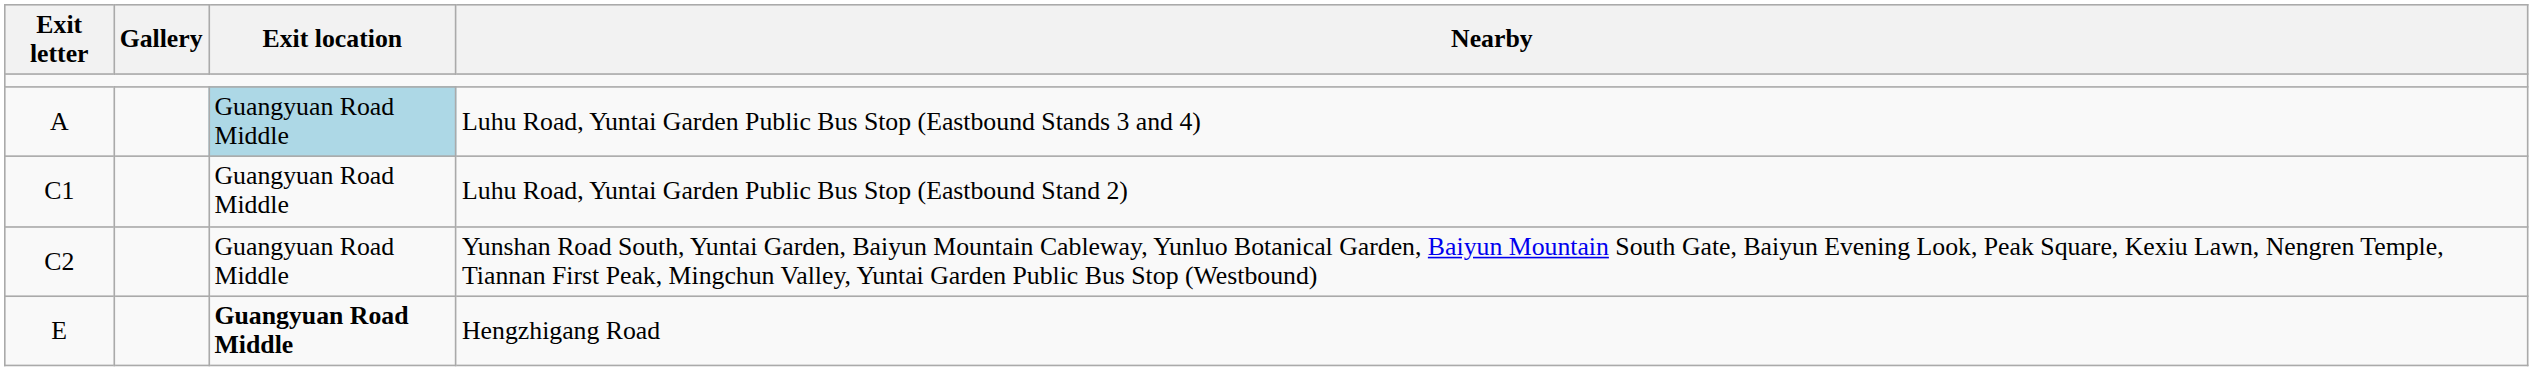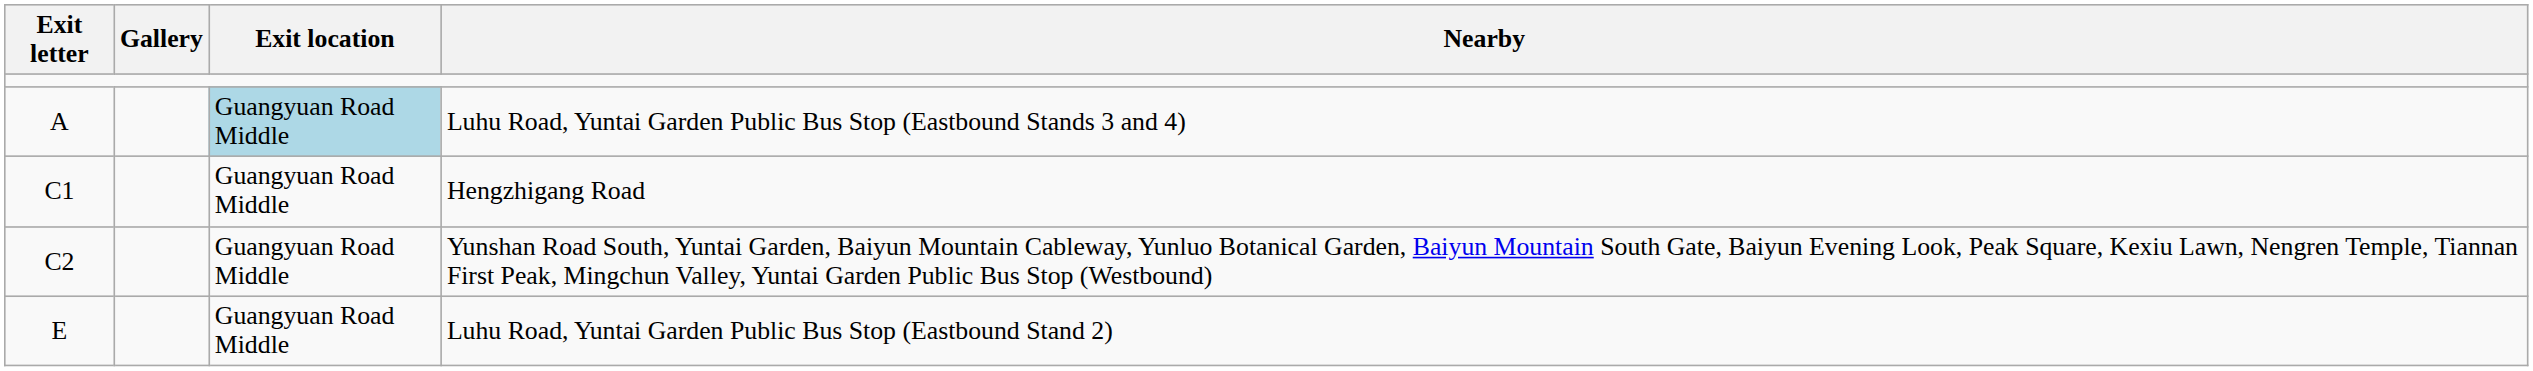(795, 190) Luhu Road, Yuntai Garden Public Bus Stop (Eastbound Stand 2) -> (546, 190) Hengzhigang Road
(312, 330) bold -> (305, 330) normal
(561, 330) Hengzhigang Road -> (780, 330) Luhu Road, Yuntai Garden Public Bus Stop (Eastbound Stand 2)
